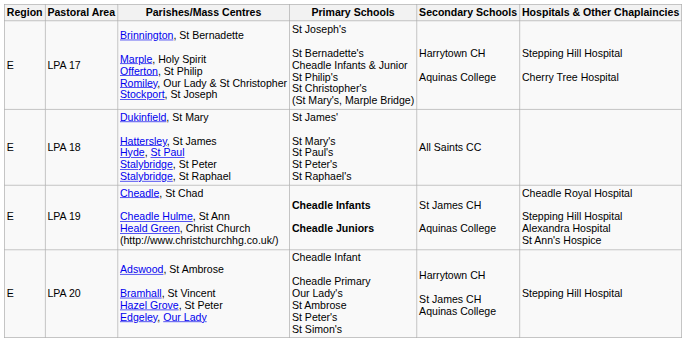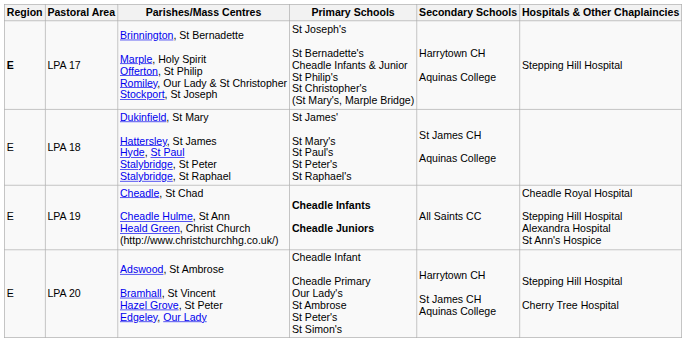(10, 65) normal -> (10, 65) bold
(572, 65) Stepping Hill Hospital Cherry Tree Hospital -> (572, 65) Stepping Hill Hospital
(450, 147) All Saints CC -> (458, 147) St James CH Aquinas College
(458, 217) St James CH Aquinas College -> (450, 217) All Saints CC
(572, 293) Stepping Hill Hospital -> (572, 293) Stepping Hill Hospital Cherry Tree Hospital
